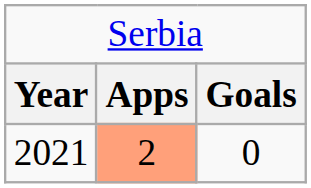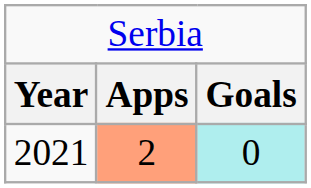(251, 152) no background -> (251, 152) paleturquoise background
